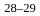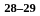(20, 7) normal -> (20, 7) bold
